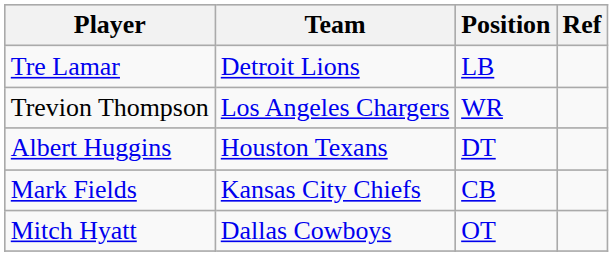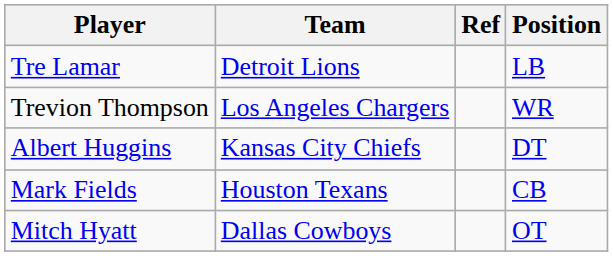columns swapped: (506, 25) <-> (582, 25)
(304, 148) Houston Texans -> (321, 148) Kansas City Chiefs
(321, 189) Kansas City Chiefs -> (304, 189) Houston Texans
